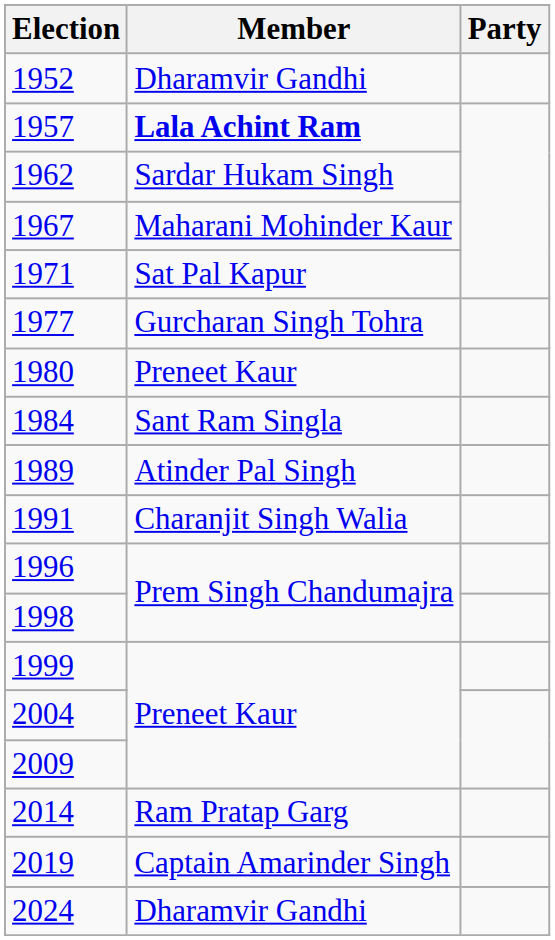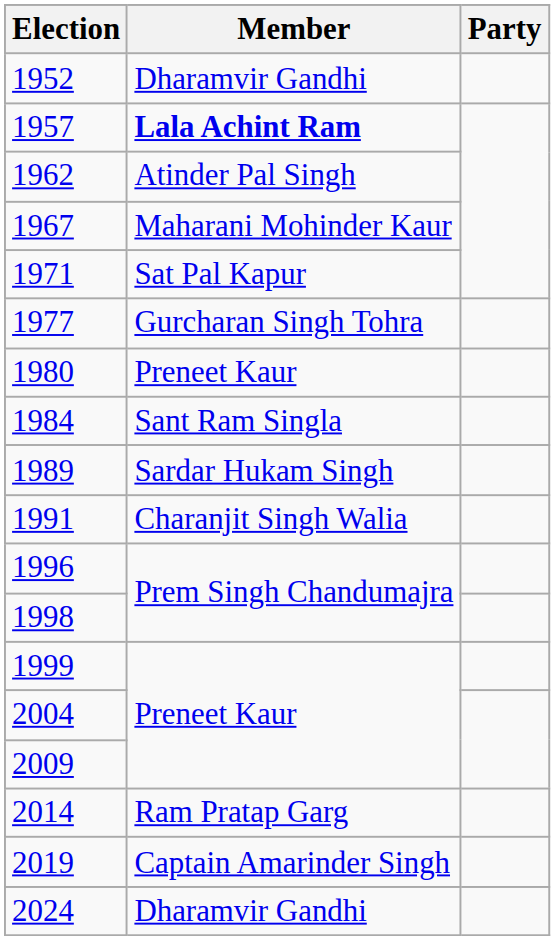(264, 175) Sardar Hukam Singh -> (245, 175) Atinder Pal Singh
(245, 469) Atinder Pal Singh -> (264, 469) Sardar Hukam Singh
